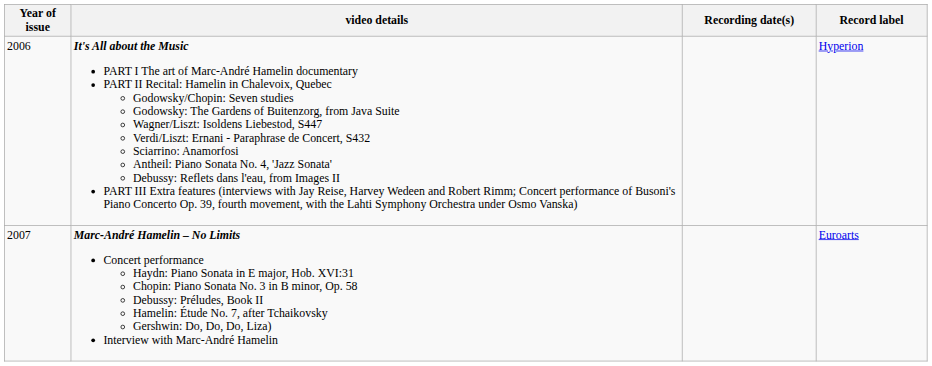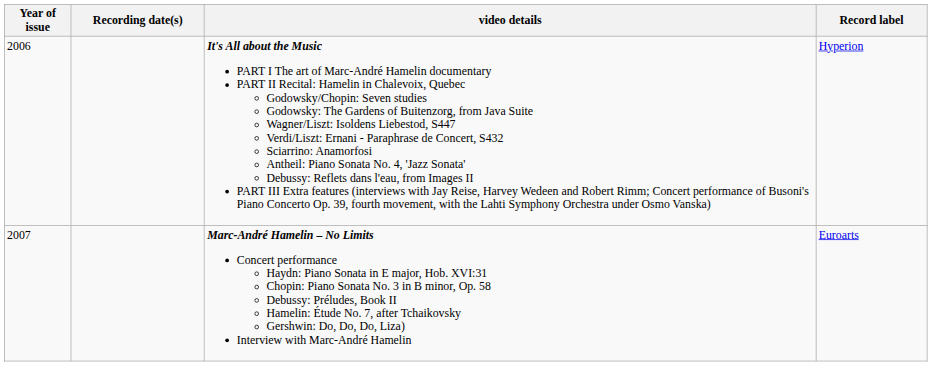columns swapped: (377, 20) <-> (749, 20)
